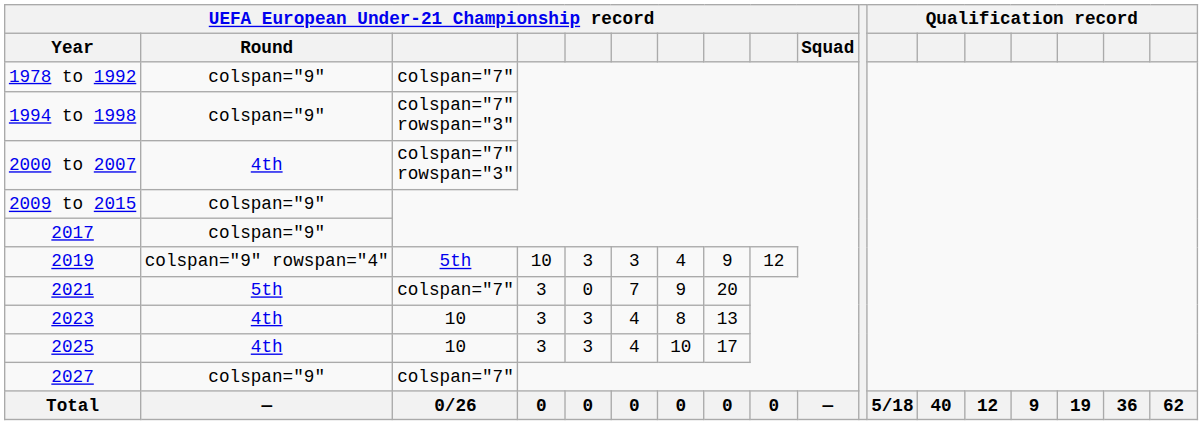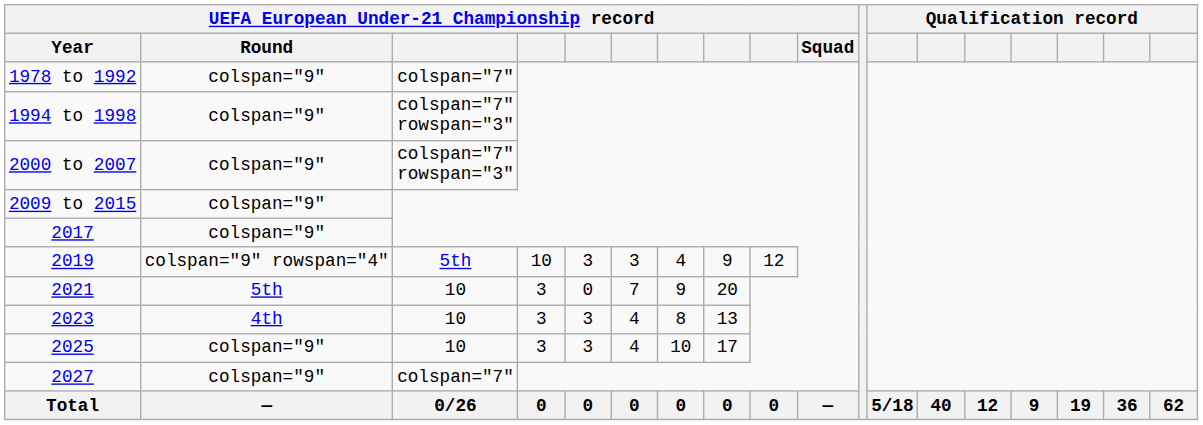(267, 165) 4th -> (267, 165) colspan="9"
(455, 290) colspan="7" -> (455, 290) 10
(267, 348) 4th -> (267, 348) colspan="9"
